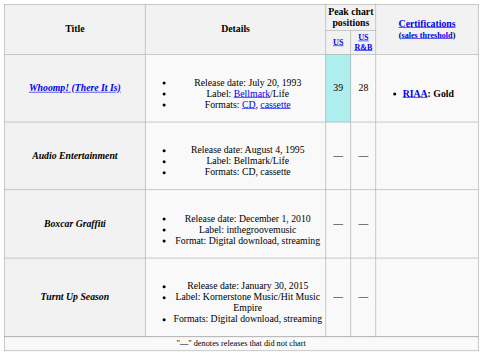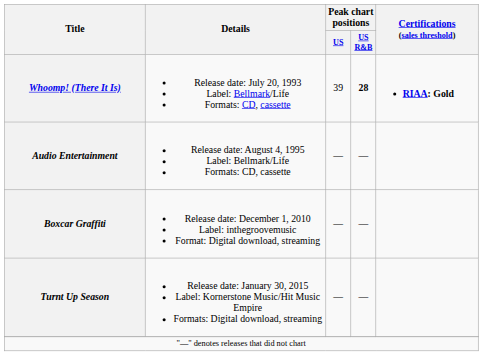(338, 88) paleturquoise background -> (338, 88) no background
(363, 88) normal -> (363, 88) bold
